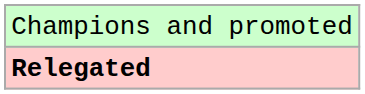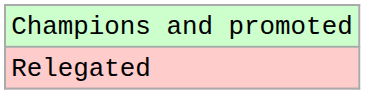(81, 68) bold -> (81, 68) normal
